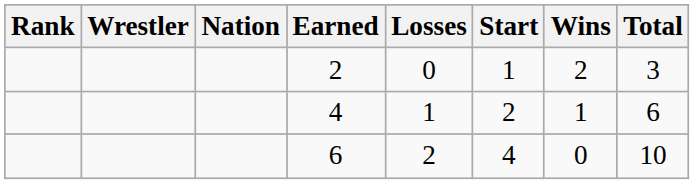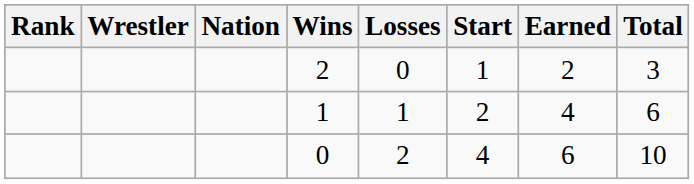columns swapped: (581, 26) <-> (336, 26)
